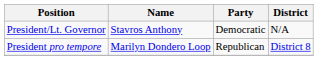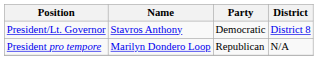(280, 30) N/A -> (291, 30) District 8
(291, 47) District 8 -> (280, 47) N/A
